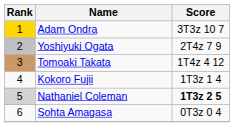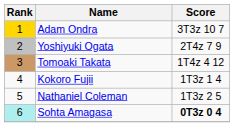(20, 96) lightgrey background -> (20, 96) no background
(201, 96) bold -> (201, 96) normal
(20, 113) no background -> (20, 113) paleturquoise background
(201, 113) normal -> (201, 113) bold
